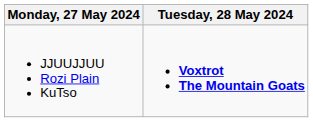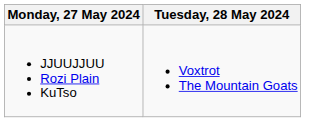(225, 78) bold -> (222, 78) normal
